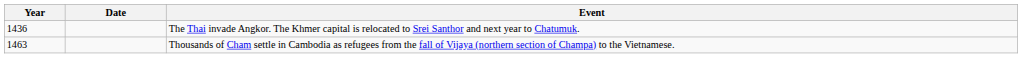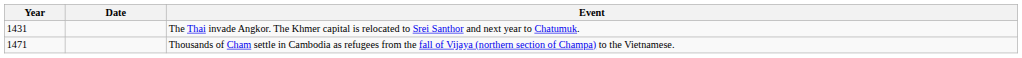(17, 28) 1436 -> (17, 28) 1431
(17, 45) 1463 -> (17, 45) 1471
